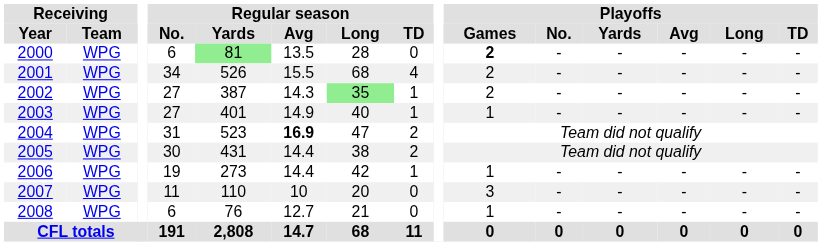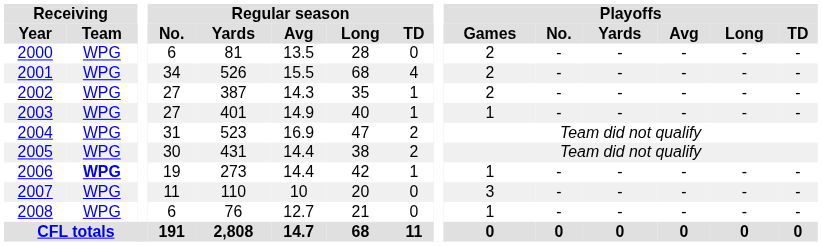(233, 53) lightgreen background -> (233, 53) no background
(490, 53) bold -> (490, 53) normal
(360, 93) lightgreen background -> (360, 93) no background
(299, 132) bold -> (299, 132) normal
(102, 172) normal -> (102, 172) bold
